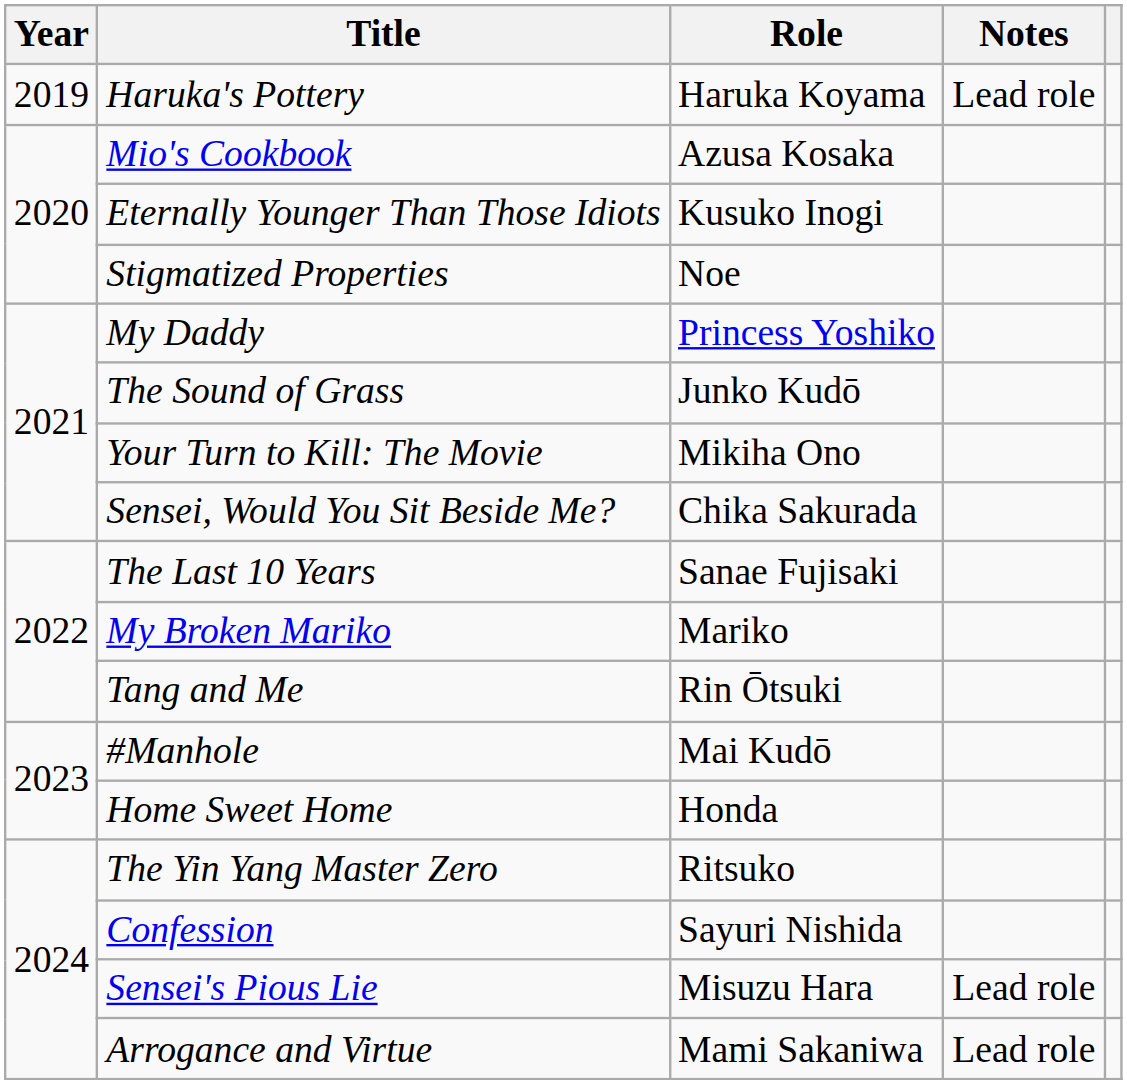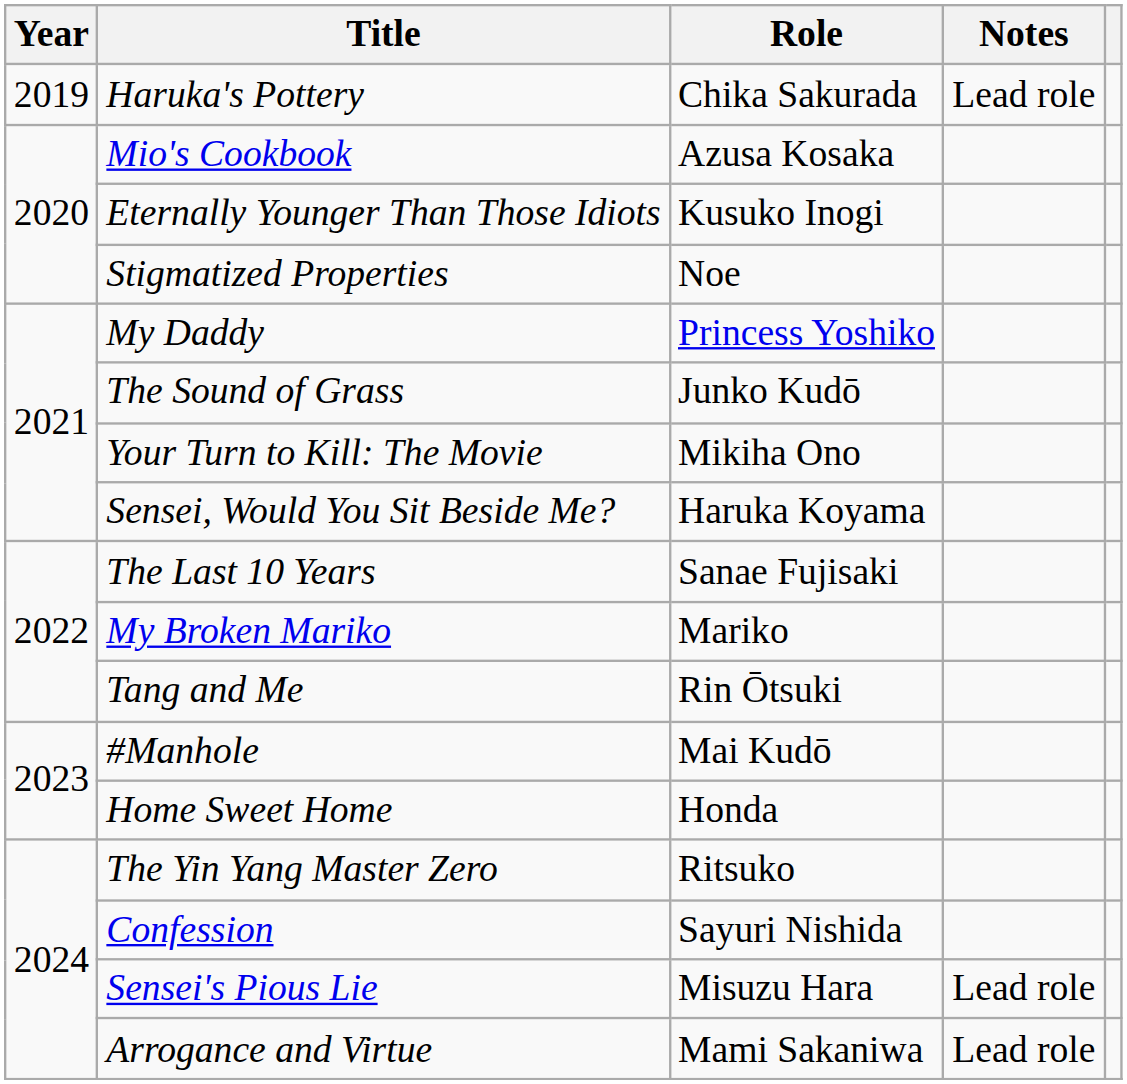(802, 93) Haruka Koyama -> (798, 93) Chika Sakurada
(798, 511) Chika Sakurada -> (802, 511) Haruka Koyama
